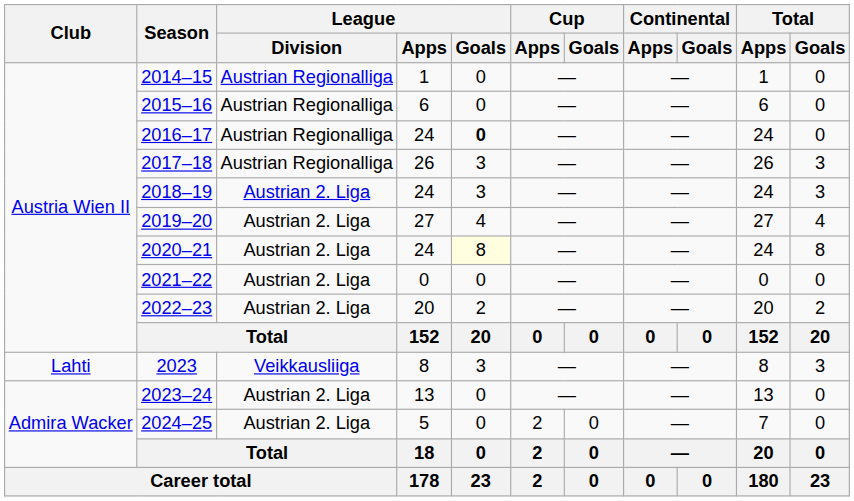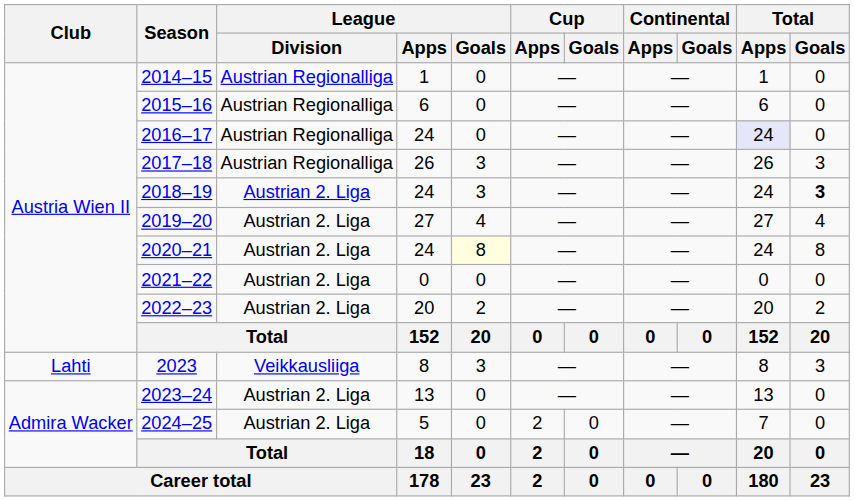(481, 134) bold -> (481, 134) normal
(763, 134) no background -> (763, 134) lavender background
(820, 192) normal -> (820, 192) bold
